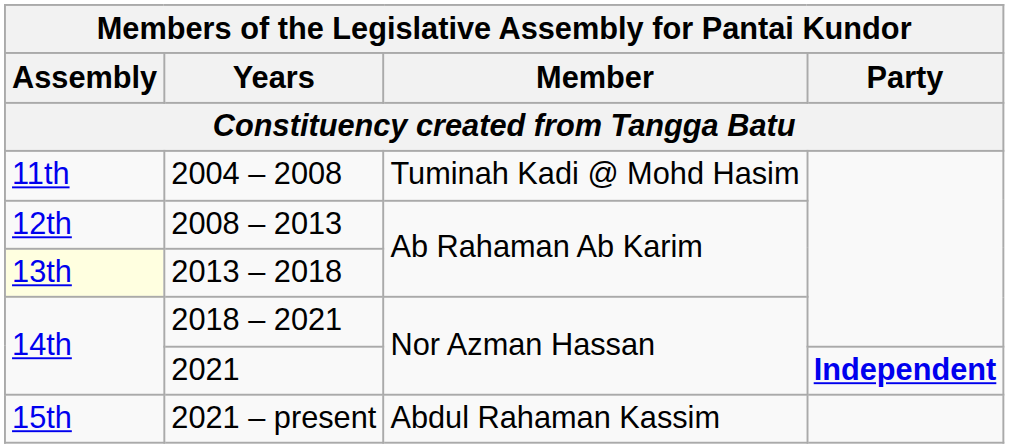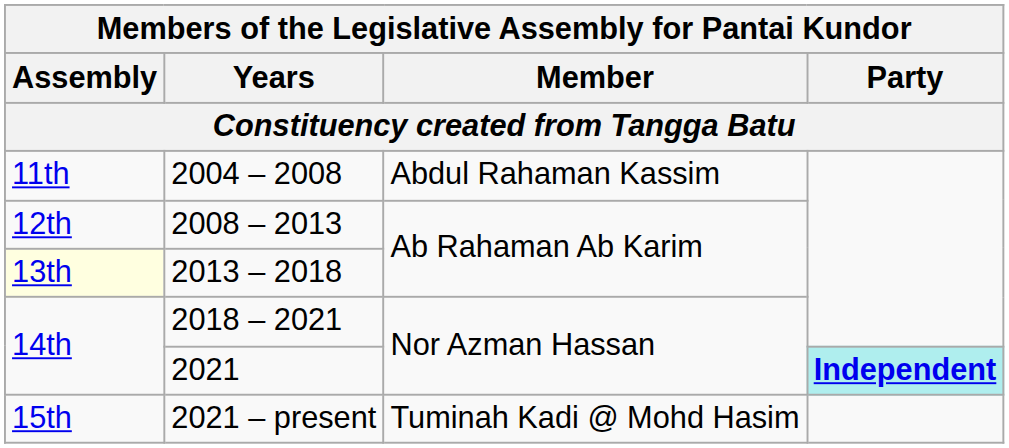(595, 175) Tuminah Kadi @ Mohd Hasim -> (555, 175) Abdul Rahaman Kassim
(905, 369) no background -> (905, 369) paleturquoise background
(555, 418) Abdul Rahaman Kassim -> (595, 418) Tuminah Kadi @ Mohd Hasim
